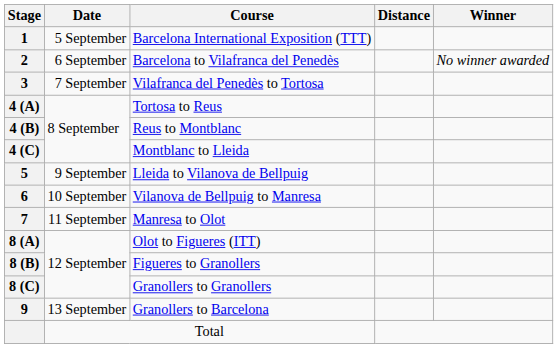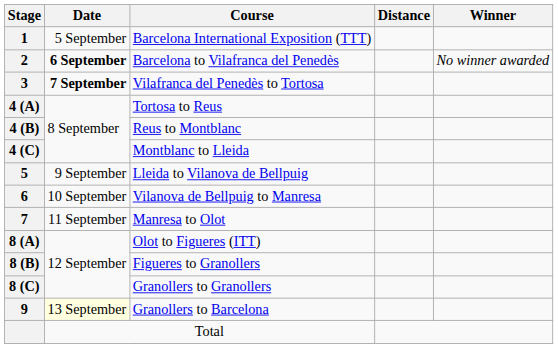(90, 60) normal -> (88, 60) bold
(90, 83) normal -> (88, 83) bold
(87, 309) no background -> (87, 309) lightyellow background
